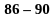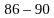(27, 9) bold -> (27, 9) normal
